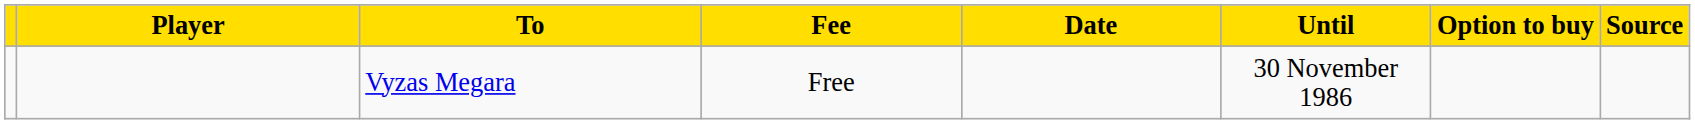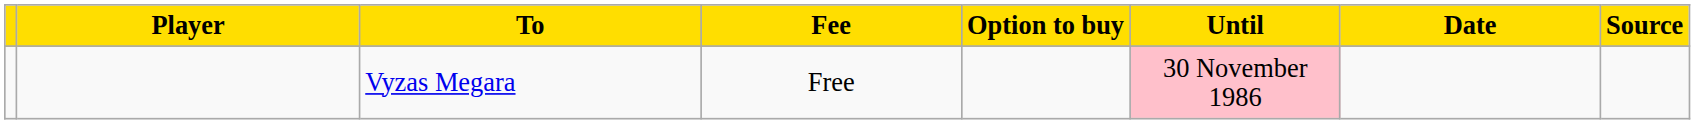columns swapped: (1091, 25) <-> (1515, 25)
(1326, 82) no background -> (1235, 82) pink background
